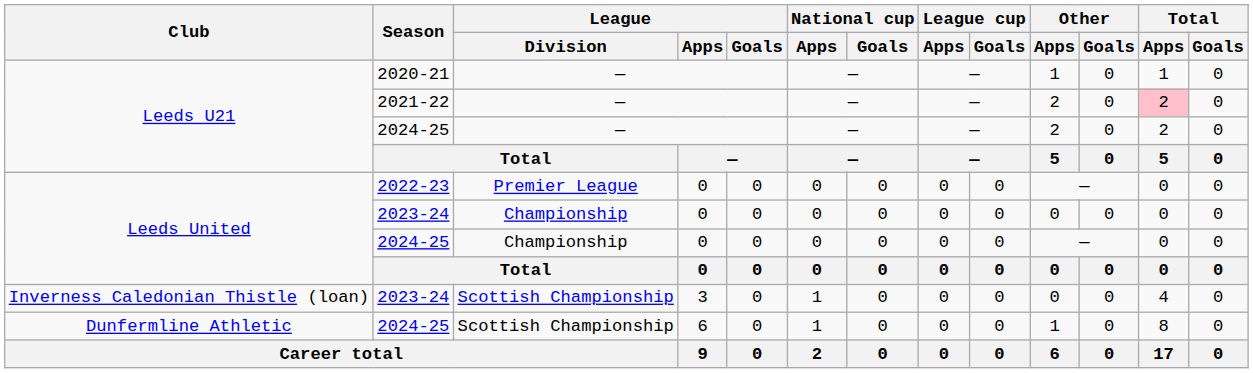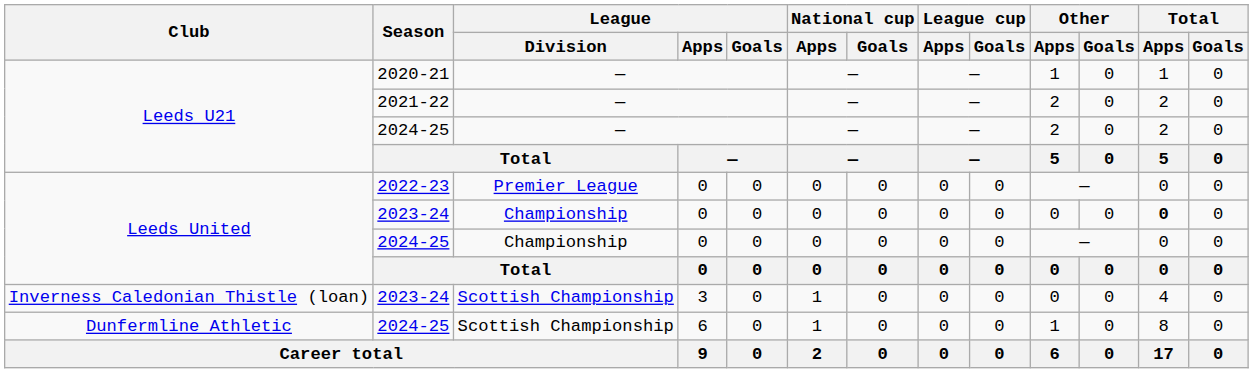(1164, 103) pink background -> (1164, 103) no background
(1164, 214) normal -> (1164, 214) bold
